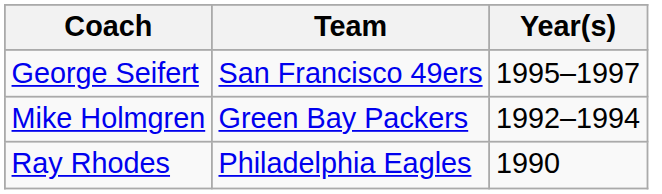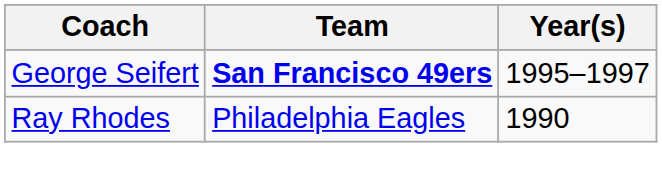(351, 73) normal -> (352, 73) bold
- row: (108, 118)
